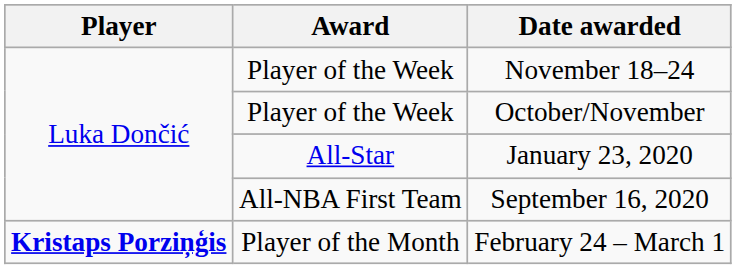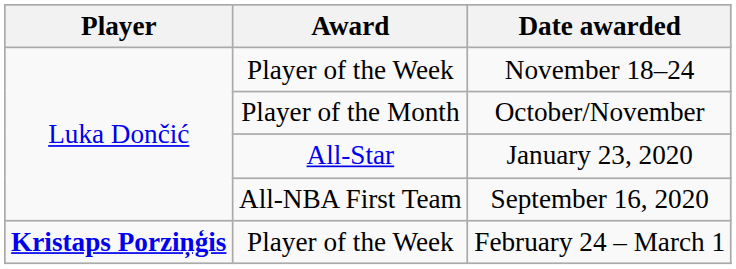(350, 112) Player of the Week -> (350, 112) Player of the Month
(350, 241) Player of the Month -> (350, 241) Player of the Week
